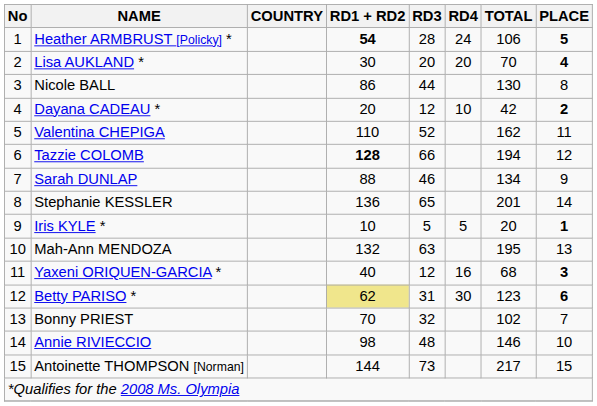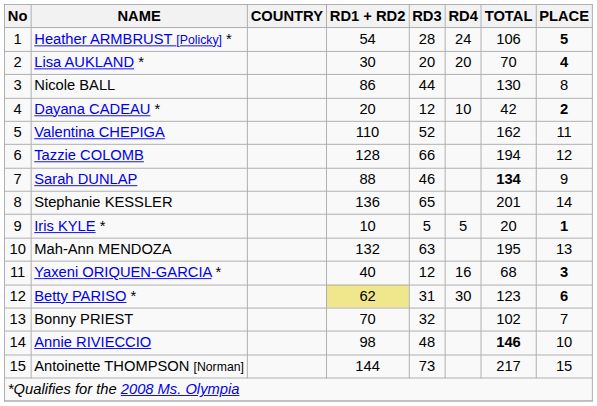(368, 39) bold -> (368, 39) normal
(368, 156) bold -> (368, 156) normal
(509, 179) normal -> (509, 179) bold
(509, 343) normal -> (509, 343) bold
